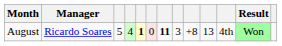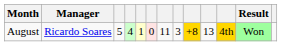(141, 32) bold -> (141, 32) normal
(165, 32) bold -> (165, 32) normal
(192, 32) no background -> (192, 32) gold background
(226, 32) no background -> (226, 32) gold background
